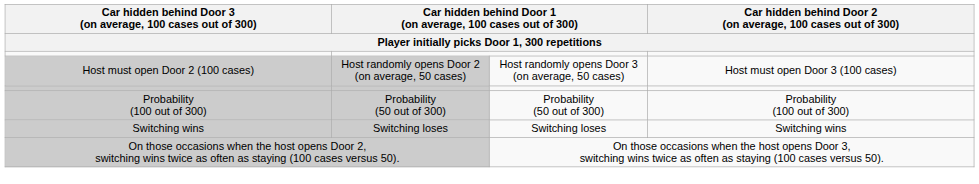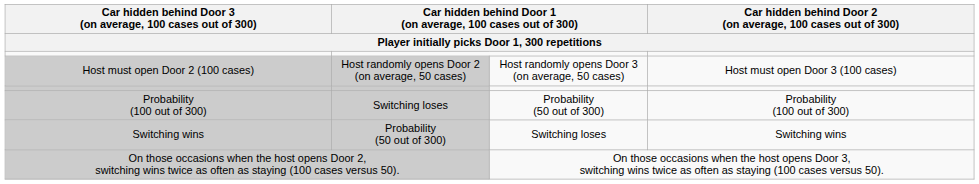(410, 105) Probability (50 out of 300) -> (410, 105) Switching loses
(410, 128) Switching loses -> (410, 135) Probability (50 out of 300)
